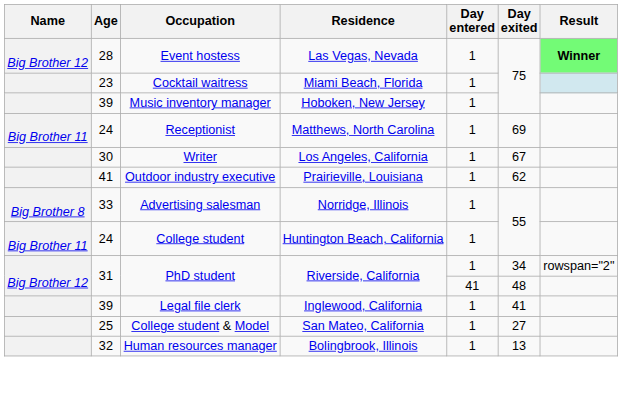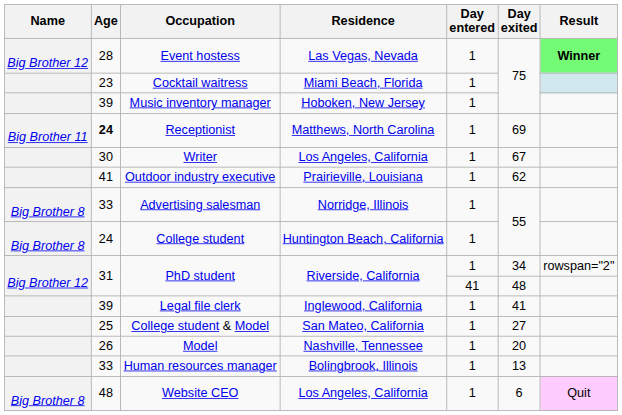(106, 130) normal -> (106, 130) bold
(48, 245) Big Brother 11 -> (48, 245) Big Brother 8
+ row: (200, 346)
(106, 346) 32 -> (106, 366) 33
+ row: (200, 393)
